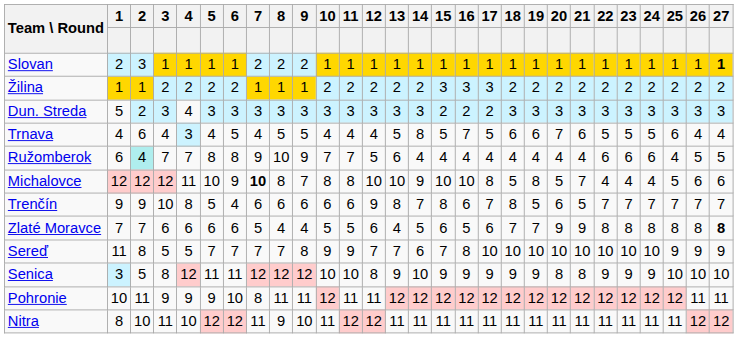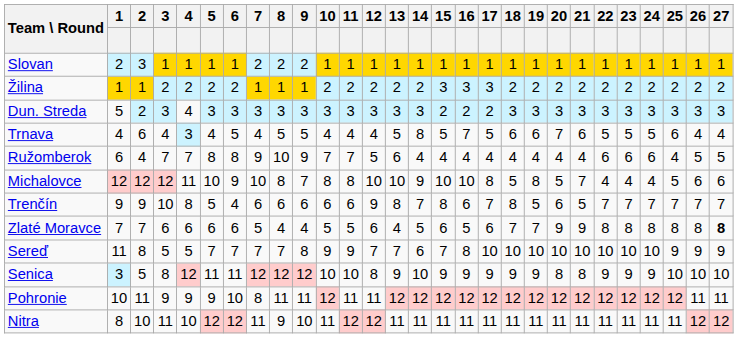(721, 64) bold -> (721, 64) normal
(142, 158) paleturquoise background -> (142, 158) no background
(258, 181) bold -> (258, 181) normal
